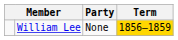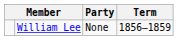(145, 28) gold background -> (145, 28) no background
